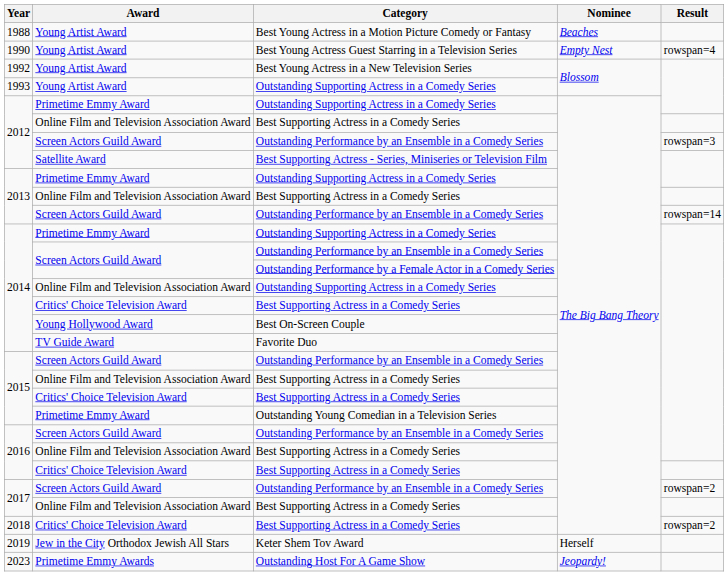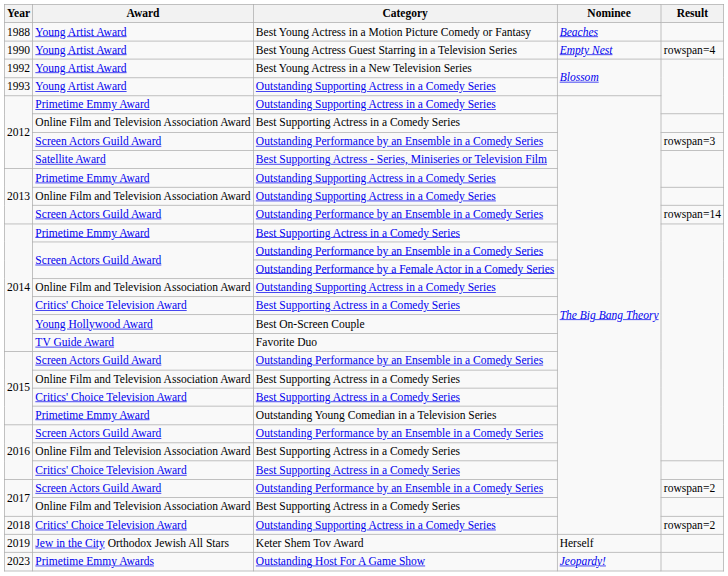(358, 196) Best Supporting Actress in a Comedy Series -> (376, 196) Outstanding Supporting Actress in a Comedy Series
(376, 232) Outstanding Supporting Actress in a Comedy Series -> (358, 232) Best Supporting Actress in a Comedy Series
(358, 525) Best Supporting Actress in a Comedy Series -> (376, 525) Outstanding Supporting Actress in a Comedy Series
